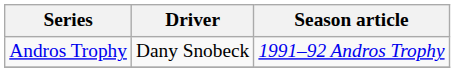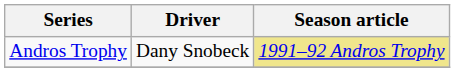(351, 51) no background -> (351, 51) khaki background
